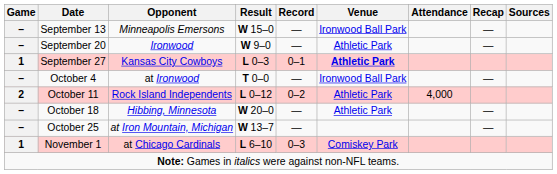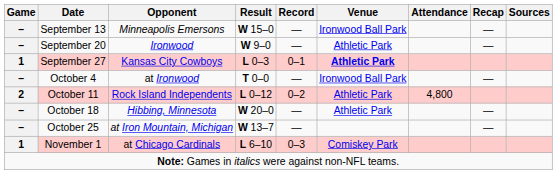(440, 95) 4,000 -> (440, 95) 4,800
